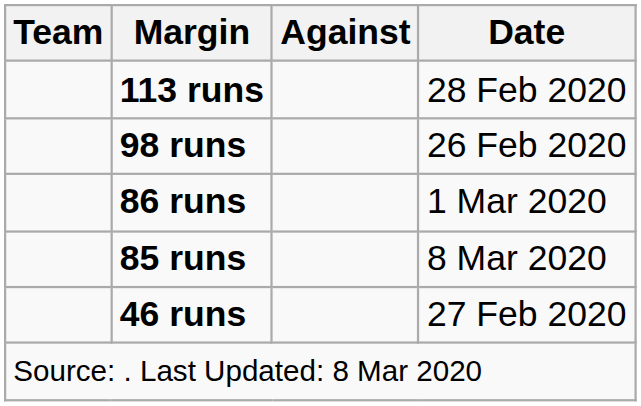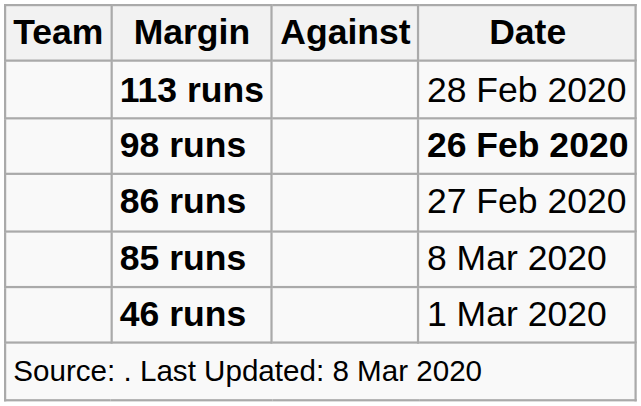(527, 145) normal -> (528, 145) bold
(517, 201) 1 Mar 2020 -> (527, 201) 27 Feb 2020
(527, 314) 27 Feb 2020 -> (517, 314) 1 Mar 2020
